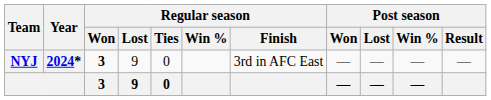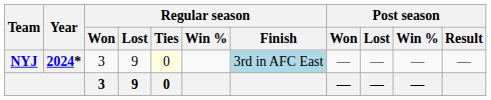(101, 61) bold -> (101, 61) normal
(166, 61) no background -> (166, 61) lightyellow background
(279, 61) no background -> (279, 61) lightblue background
